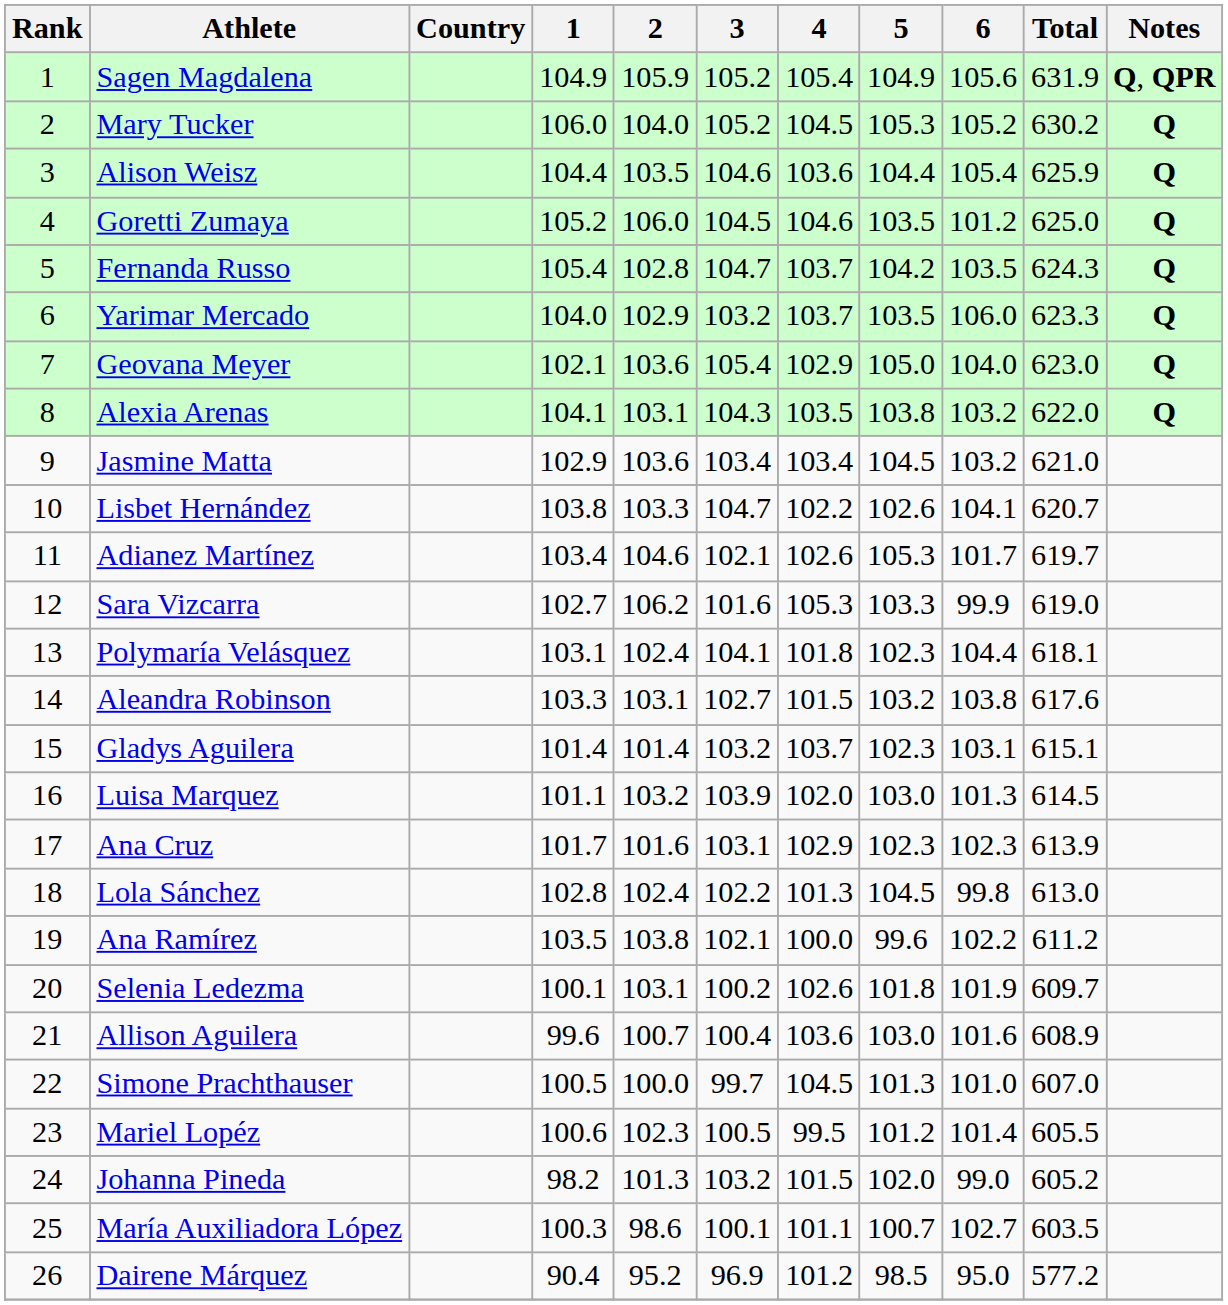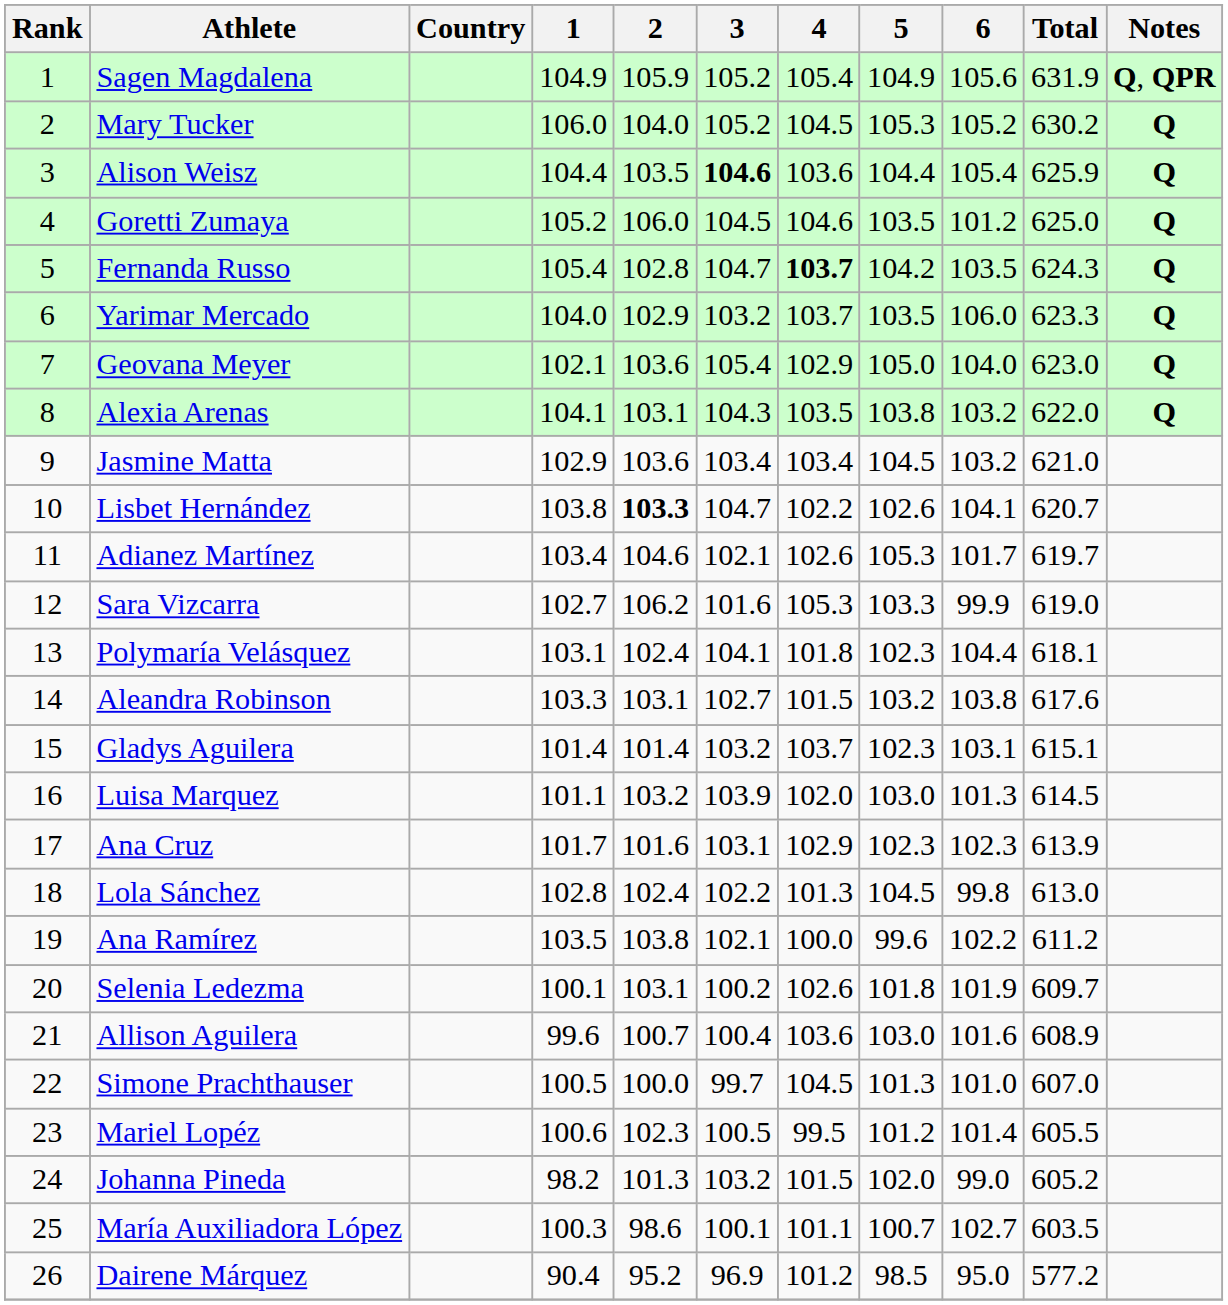(737, 172) normal -> (737, 172) bold
(819, 268) normal -> (819, 268) bold
(655, 508) normal -> (655, 508) bold
